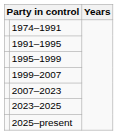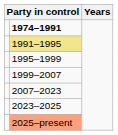(36, 28) normal -> (36, 28) bold
(36, 43) no background -> (36, 43) khaki background
(42, 122) no background -> (42, 122) lightsalmon background
